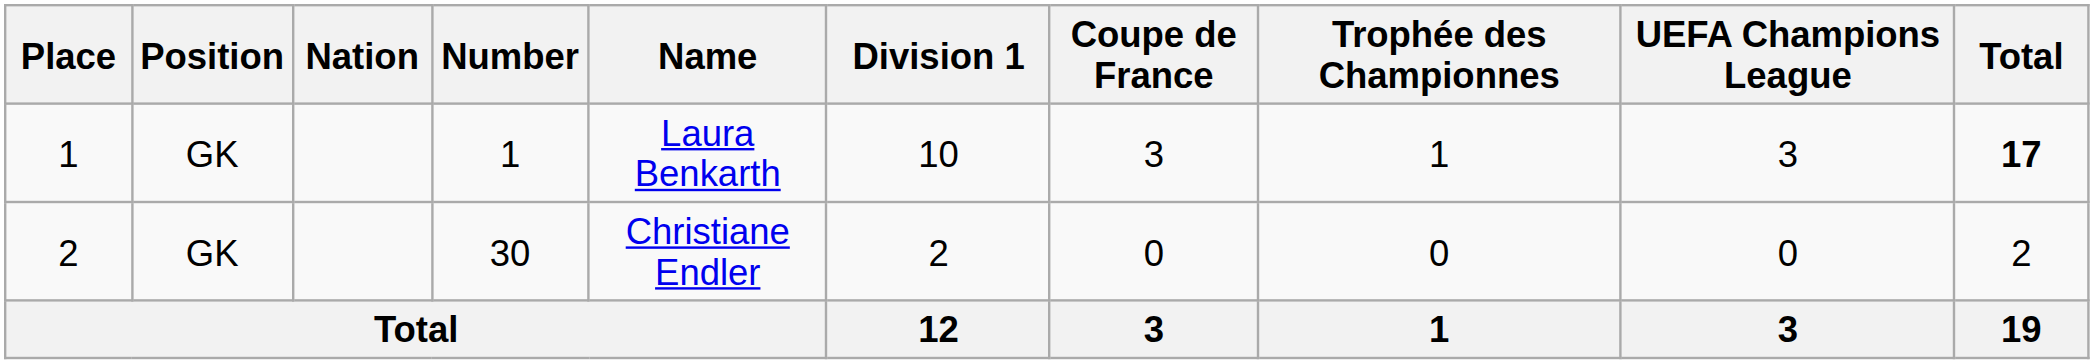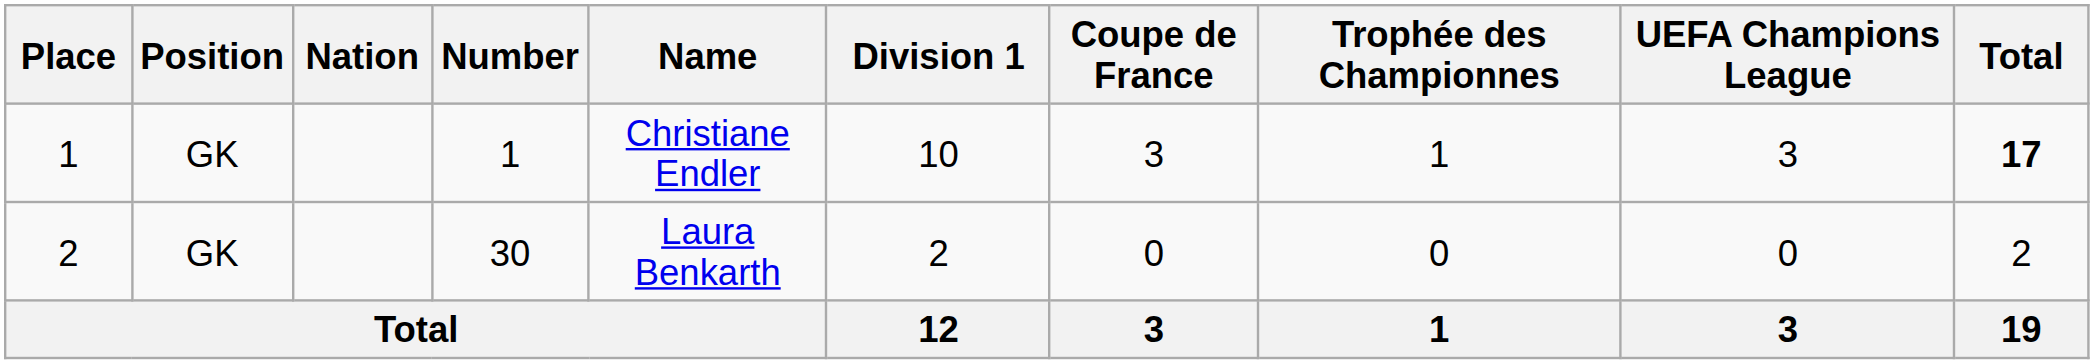(708, 153) Laura Benkarth -> (708, 153) Christiane Endler
(708, 252) Christiane Endler -> (708, 252) Laura Benkarth
